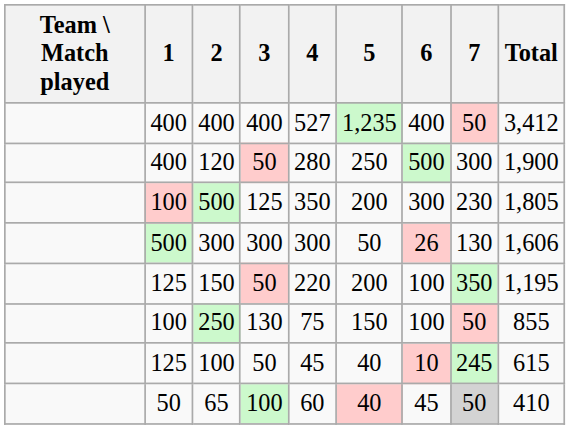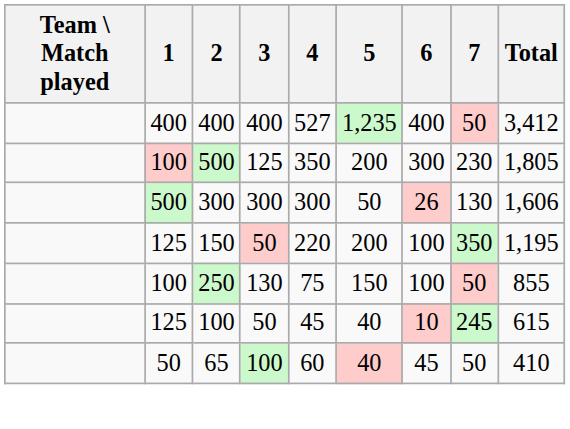- row: (217, 162)
(474, 403) lightgrey background -> (474, 363) no background
